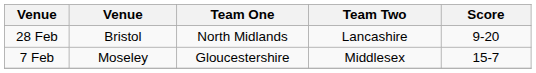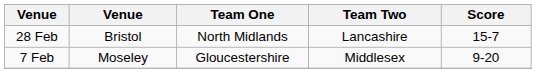(486, 36) 9-20 -> (486, 36) 15-7
(486, 57) 15-7 -> (486, 57) 9-20
